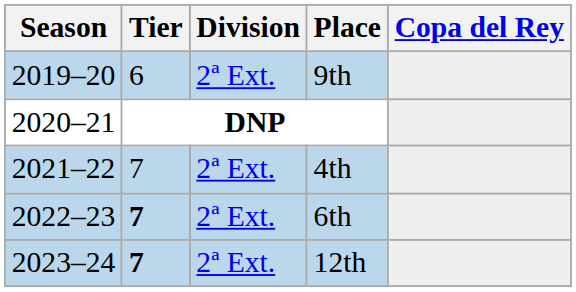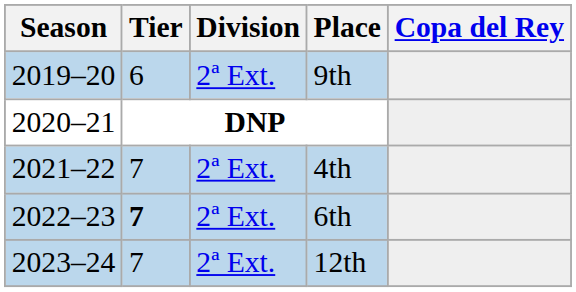(136, 262) bold -> (136, 262) normal
